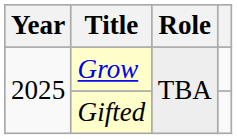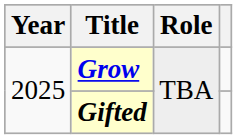(108, 68) normal -> (108, 68) bold
(111, 111) normal -> (112, 111) bold
